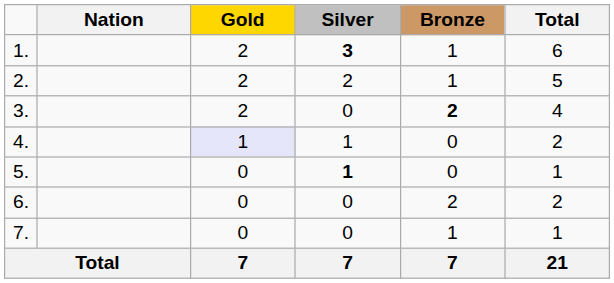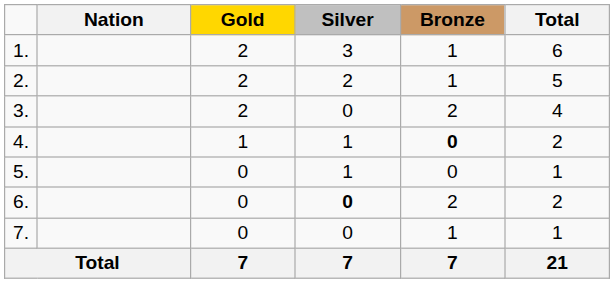(348, 50) bold -> (348, 50) normal
(452, 111) bold -> (452, 111) normal
(243, 141) lavender background -> (243, 141) no background
(452, 141) normal -> (452, 141) bold
(348, 171) bold -> (348, 171) normal
(348, 202) normal -> (348, 202) bold
